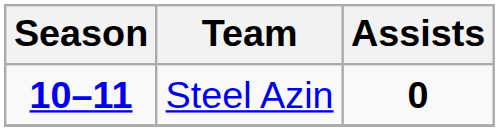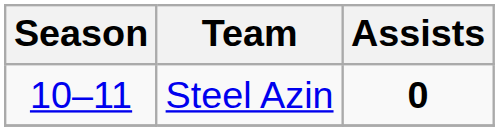(81, 94) bold -> (81, 94) normal
